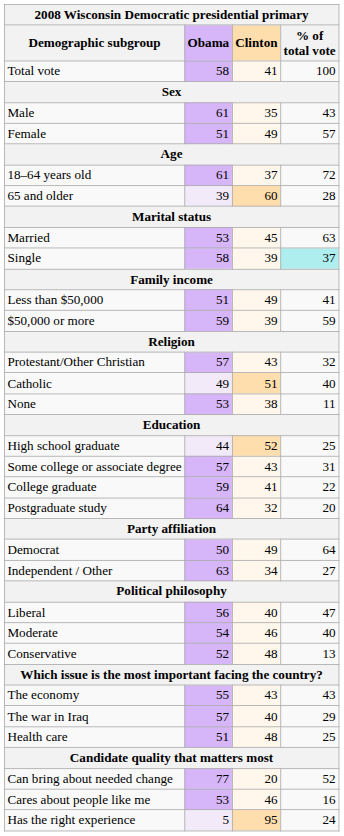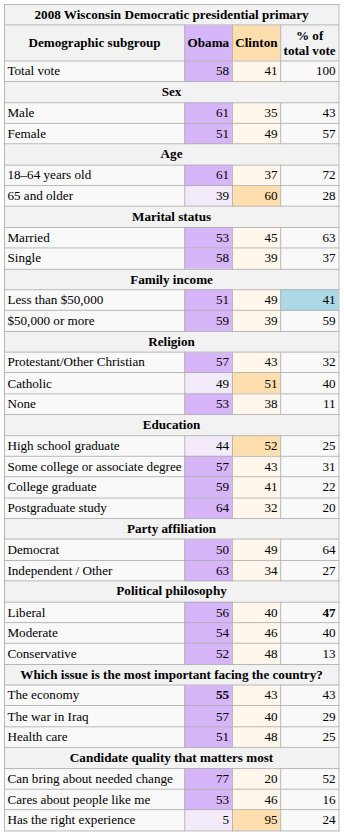(329, 258) paleturquoise background -> (329, 258) no background
(329, 300) no background -> (329, 300) lightblue background
(329, 612) normal -> (329, 612) bold
(223, 695) normal -> (223, 695) bold
